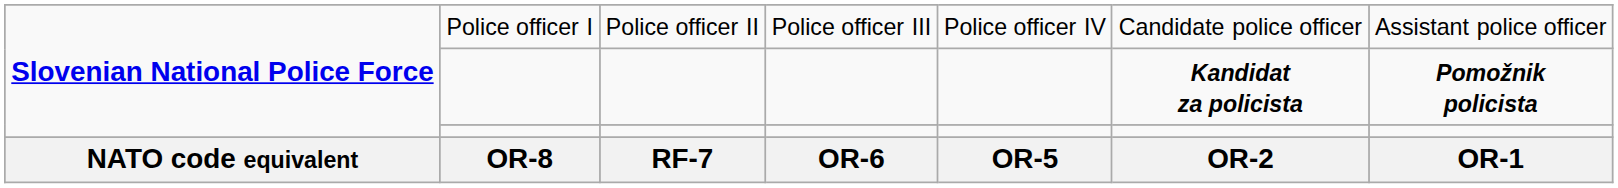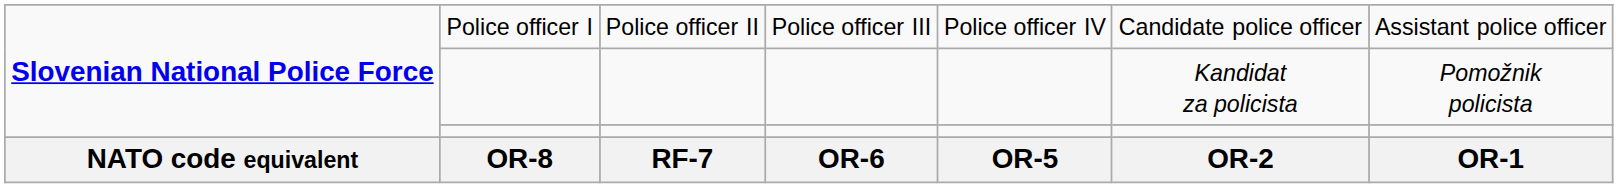(1240, 86) bold -> (1240, 88) normal
(1491, 86) bold -> (1491, 88) normal
